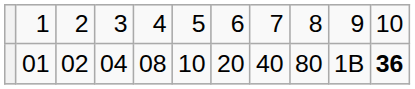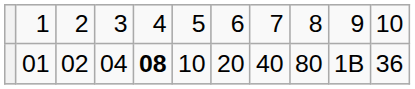(153, 63) normal -> (153, 63) bold
(390, 63) bold -> (390, 63) normal
